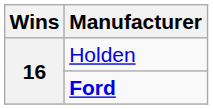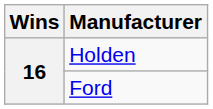(92, 88) bold -> (91, 88) normal
